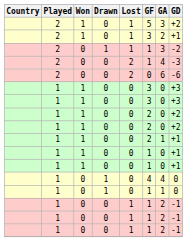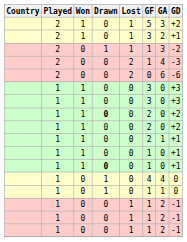(106, 114) normal -> (106, 114) bold
(106, 166) normal -> (106, 166) bold
